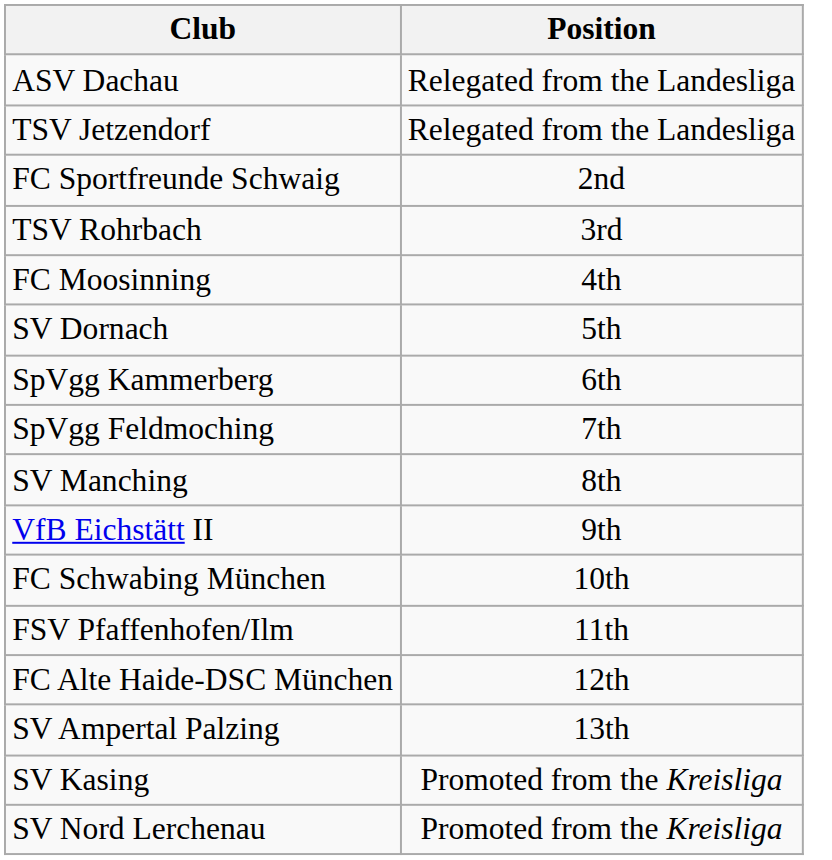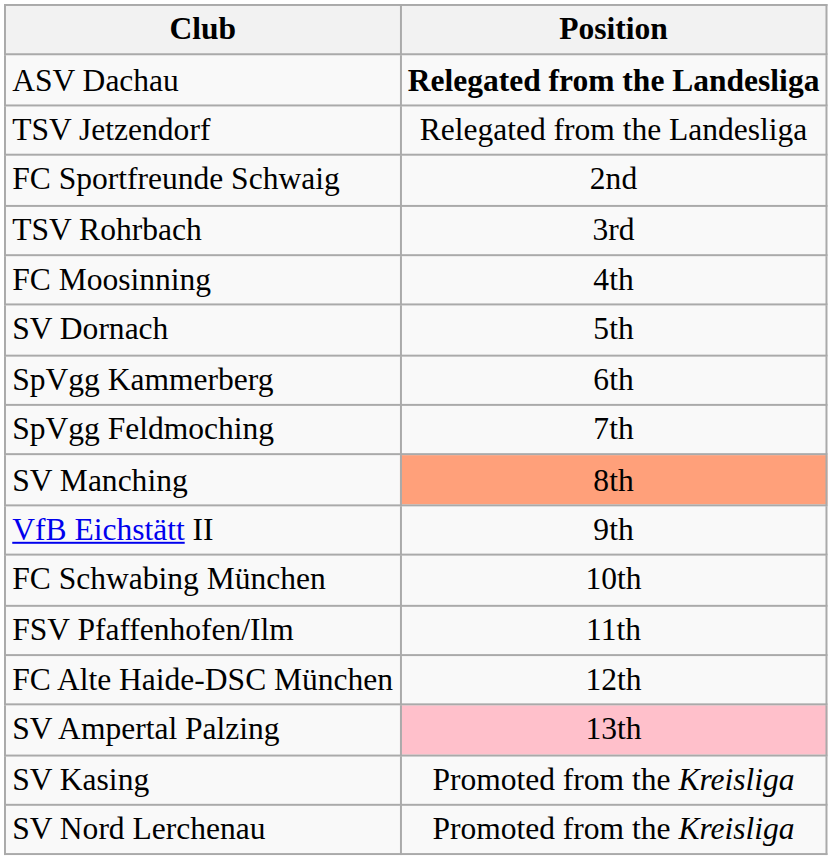(601, 79) normal -> (614, 79) bold
(601, 479) no background -> (614, 479) lightsalmon background
(601, 729) no background -> (614, 729) pink background
